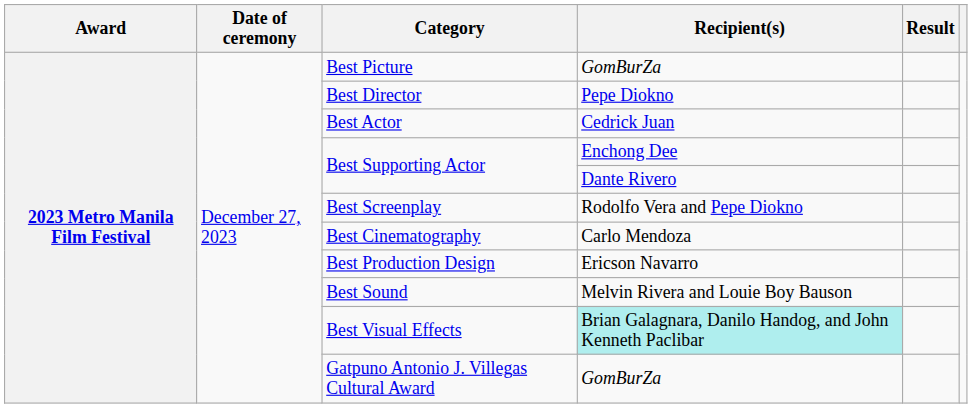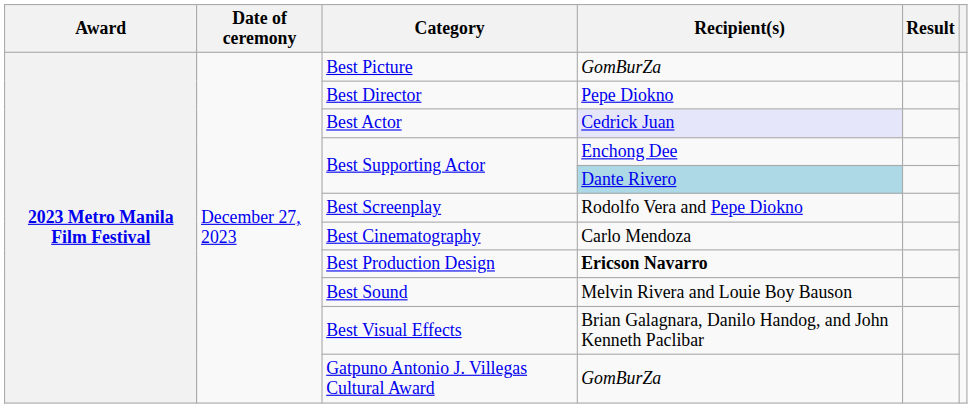(628, 123) no background -> (628, 123) lavender background
(629, 179) no background -> (629, 179) lightblue background
(640, 263) normal -> (644, 263) bold
(735, 330) paleturquoise background -> (735, 330) no background
